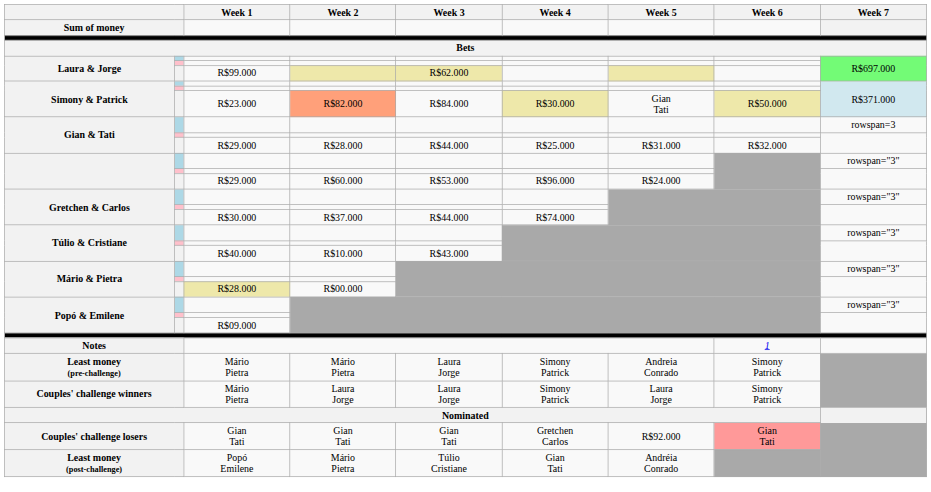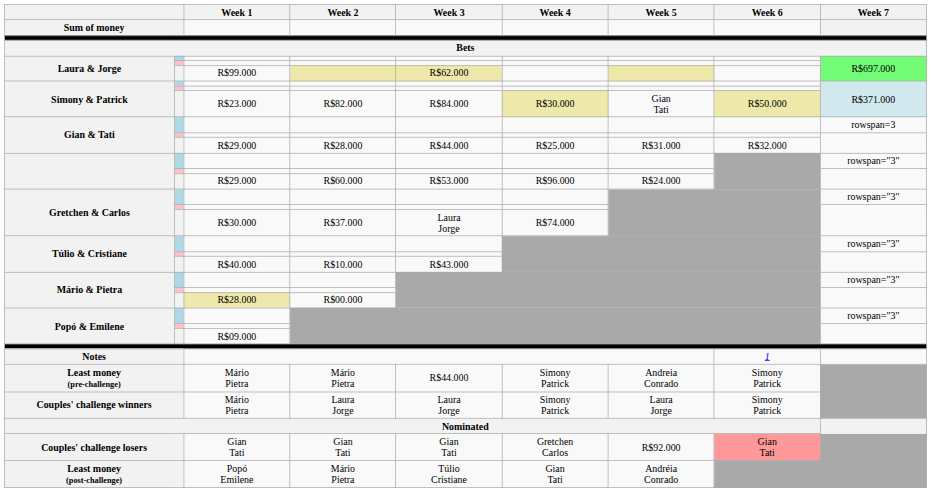(343, 103) lightsalmon background -> (343, 103) no background
(449, 217) R$44.000 -> (449, 222) Laura Jorge
(449, 367) Laura Jorge -> (449, 378) R$44.000
